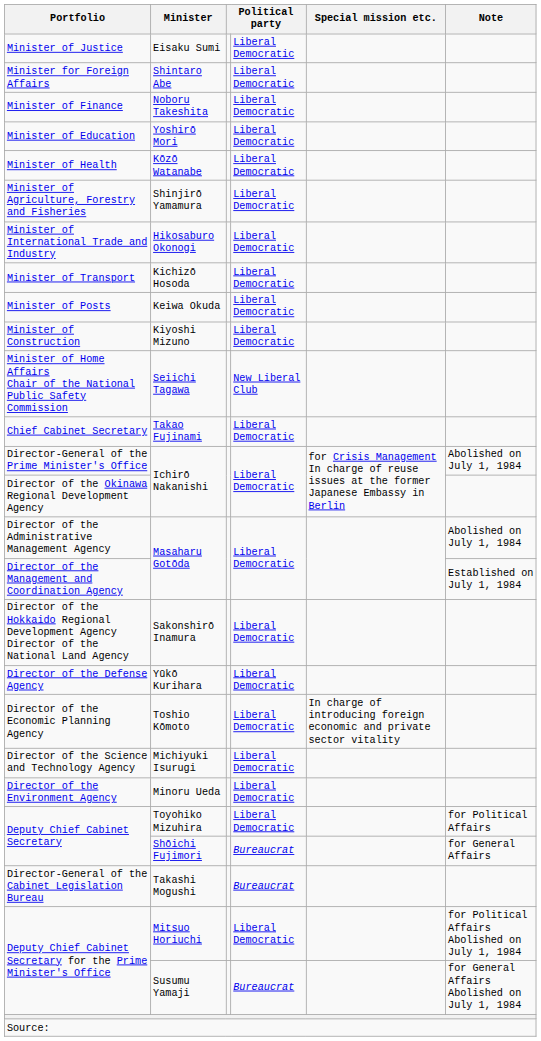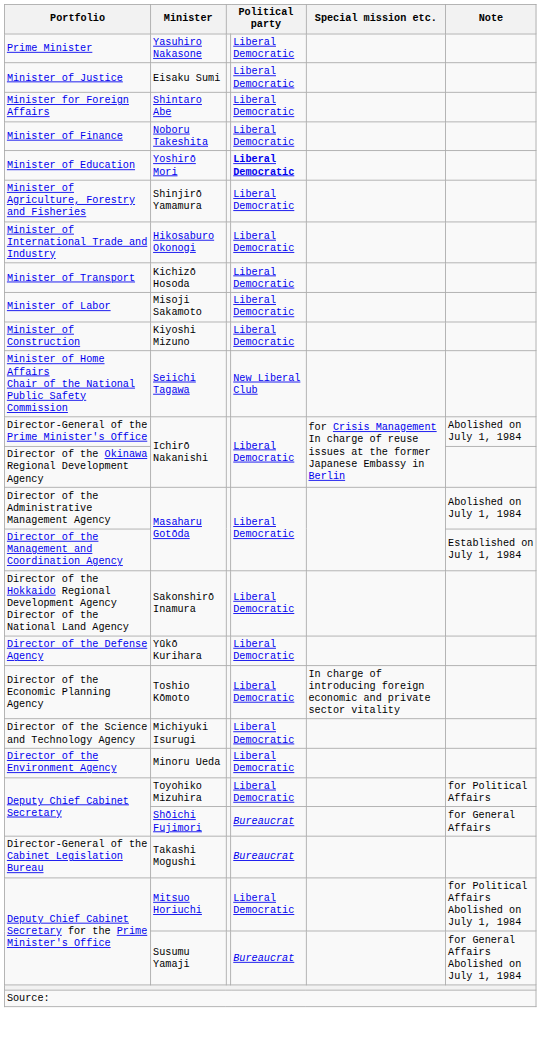+ row: (50, 48)
(264, 136) normal -> (264, 165) bold
- row: (62, 165)
- row: (59, 307)
+ row: (59, 307)
- row: (77, 431)
